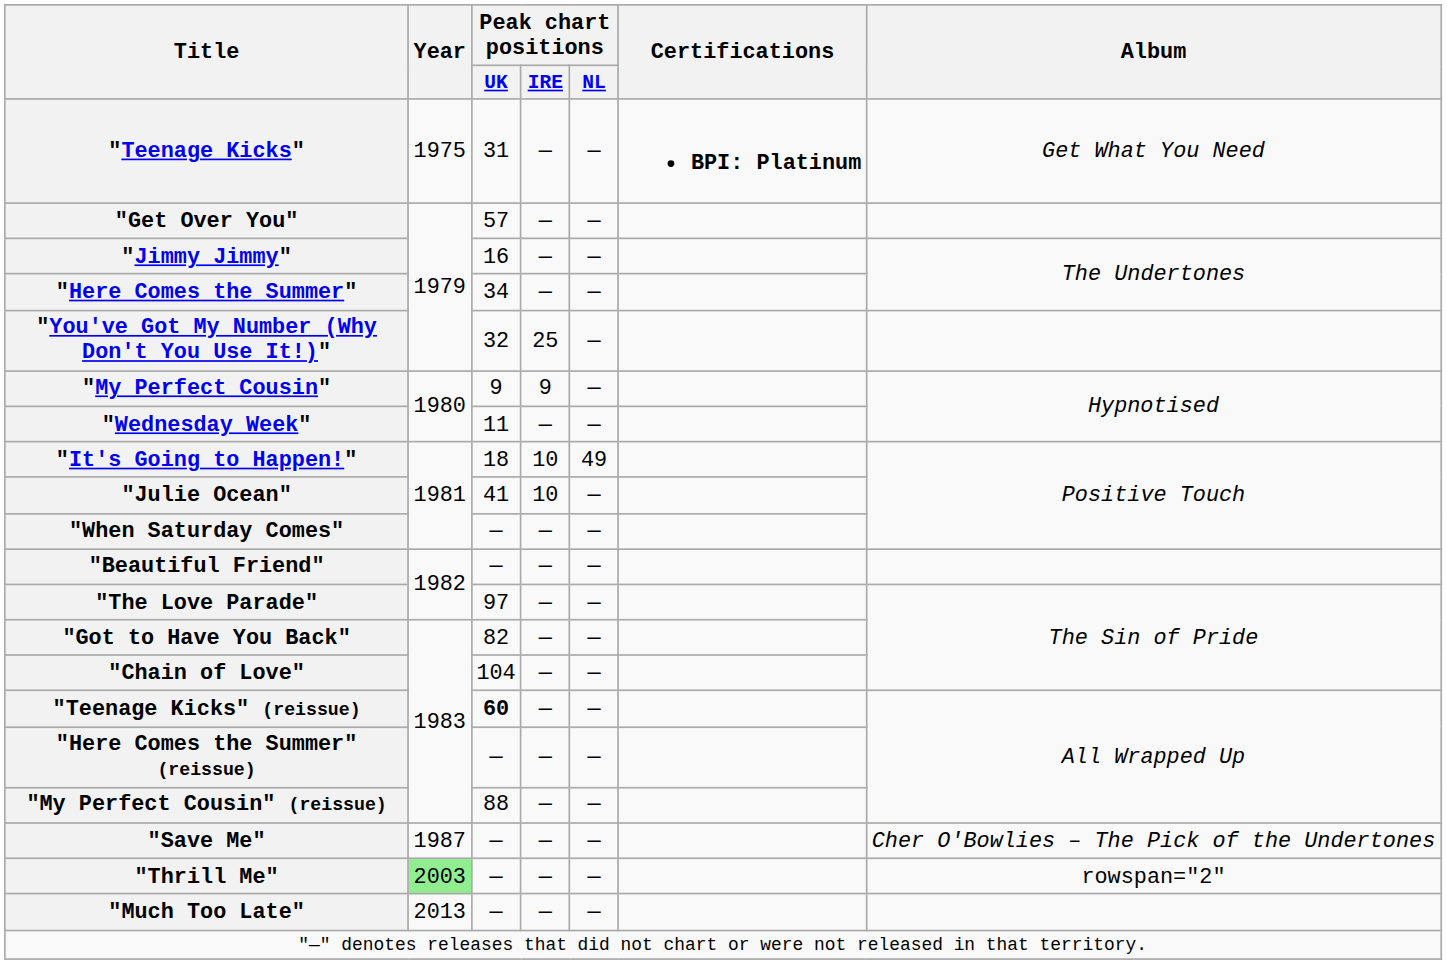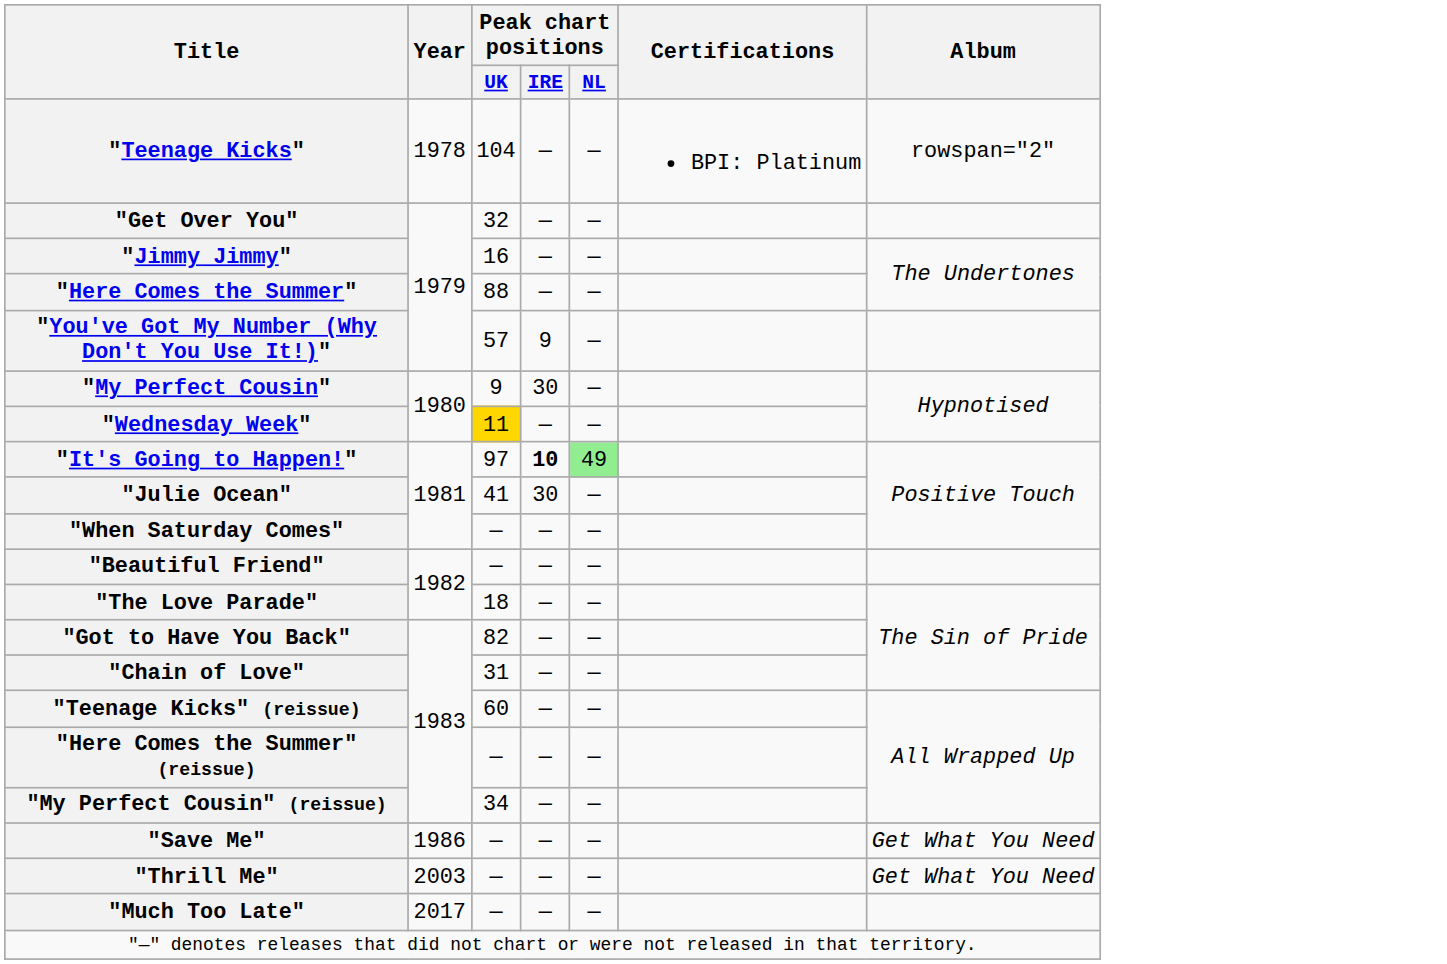(440, 151) 1975 -> (440, 151) 1978
(496, 151) 31 -> (496, 151) 104
(743, 163) bold -> (743, 163) normal
(1153, 151) Get What You Need -> (983, 151) rowspan="2"
(496, 221) 57 -> (496, 221) 32
(496, 292) 34 -> (496, 292) 88
(496, 340) 32 -> (496, 340) 57
(545, 340) 25 -> (545, 340) 9
(545, 389) 9 -> (545, 389) 30
(496, 424) no background -> (496, 424) gold background
(496, 460) 18 -> (496, 460) 97
(545, 460) normal -> (545, 460) bold
(594, 460) no background -> (594, 460) lightgreen background
(545, 495) 10 -> (545, 495) 30
(496, 602) 97 -> (496, 602) 18
(496, 673) 104 -> (496, 673) 31
(496, 709) bold -> (496, 709) normal
(496, 805) 88 -> (496, 805) 34
(440, 841) 1987 -> (440, 841) 1986
(1153, 841) Cher O'Bowlies – The Pick of the Undertones -> (983, 841) Get What You Need
(440, 876) lightgreen background -> (440, 876) no background
(1153, 876) rowspan="2" -> (983, 876) Get What You Need
(440, 912) 2013 -> (440, 912) 2017
